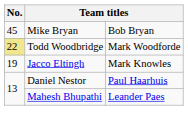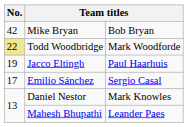(12, 30) 45 -> (12, 30) 42
(140, 63) Mark Knowles -> (138, 63) Paul Haarhuis
+ row: (60, 80)
(138, 80) Paul Haarhuis -> (140, 97) Mark Knowles
